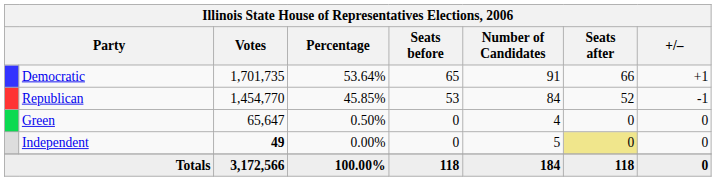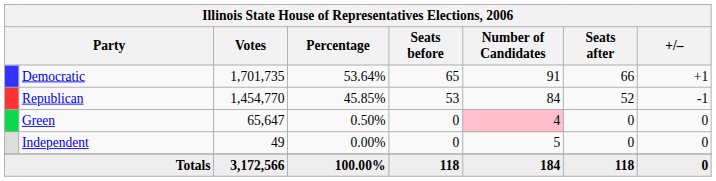(557, 121) no background -> (557, 121) pink background
(278, 143) bold -> (278, 143) normal
(631, 143) khaki background -> (631, 143) no background
